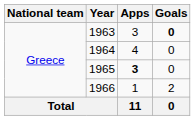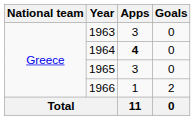(171, 32) bold -> (171, 32) normal
(135, 50) normal -> (135, 50) bold
(135, 69) bold -> (135, 69) normal
